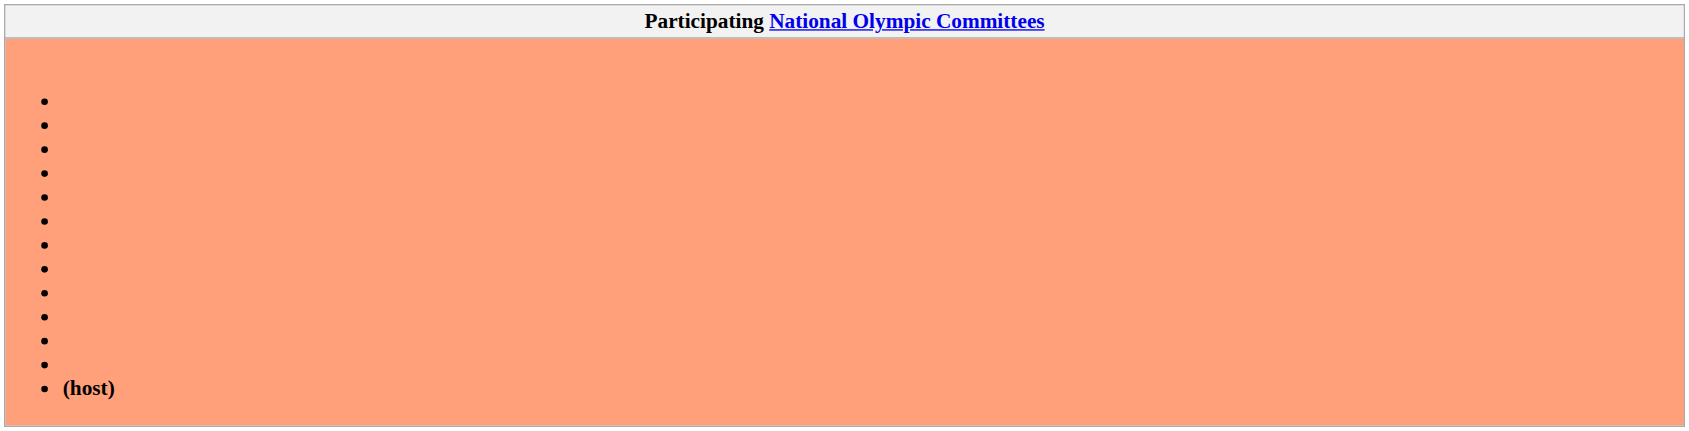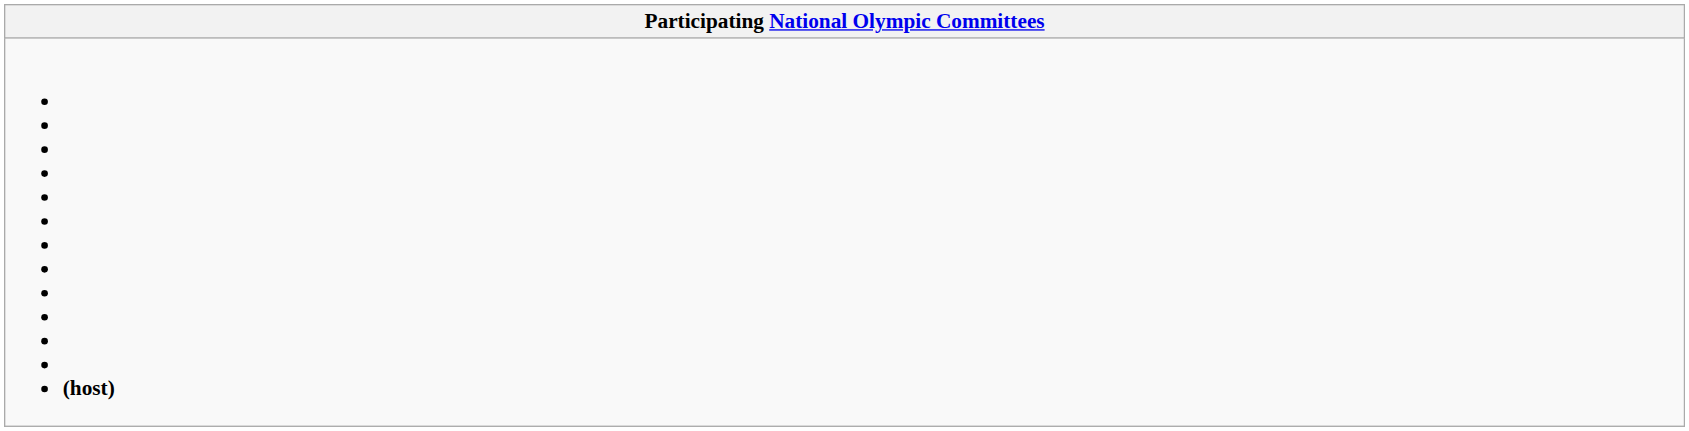(845, 244) lightsalmon background -> (845, 244) no background
